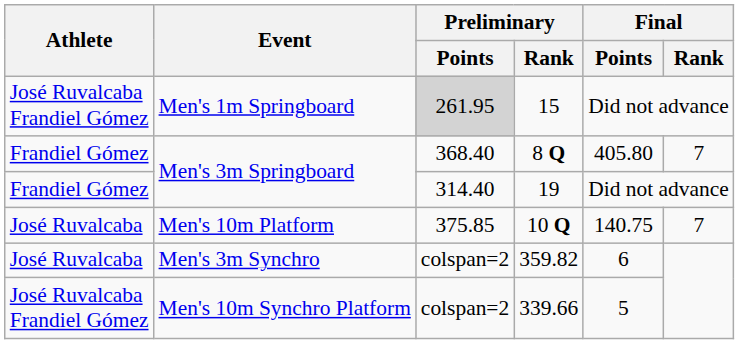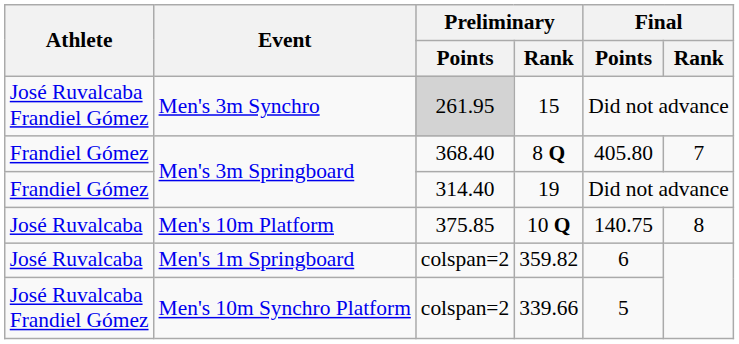(256, 106) Men's 1m Springboard -> (239, 106) Men's 3m Synchro
(699, 224) 7 -> (699, 224) 8
(239, 260) Men's 3m Synchro -> (256, 260) Men's 1m Springboard
